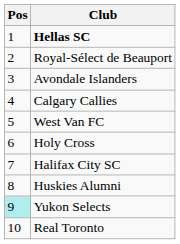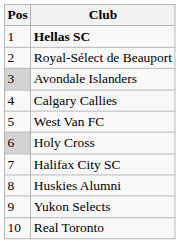(11, 79) no background -> (11, 79) lightgrey background
(11, 143) no background -> (11, 143) lightgrey background
(11, 206) paleturquoise background -> (11, 206) no background
